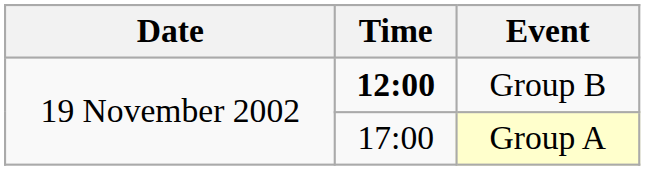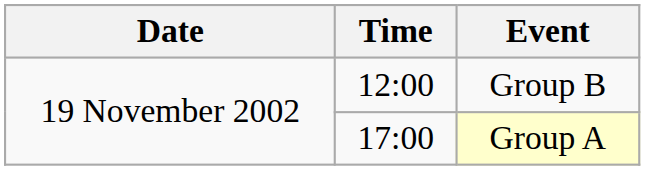(396, 84) bold -> (396, 84) normal
